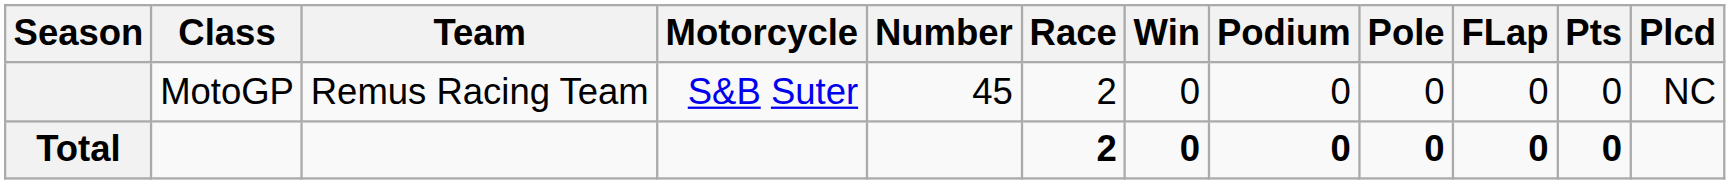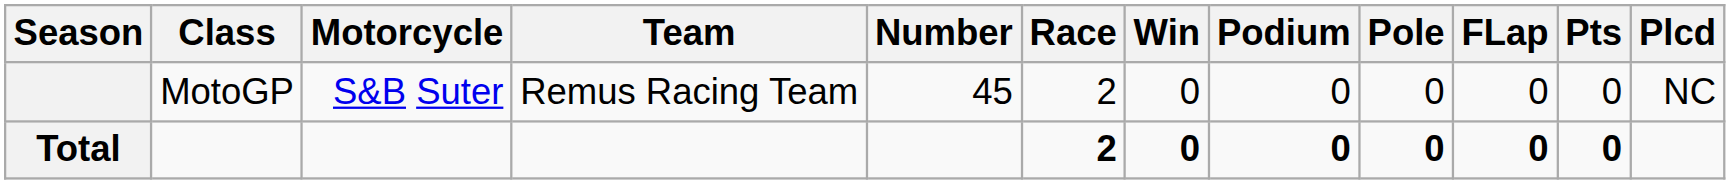columns swapped: (762, 33) <-> (480, 33)
